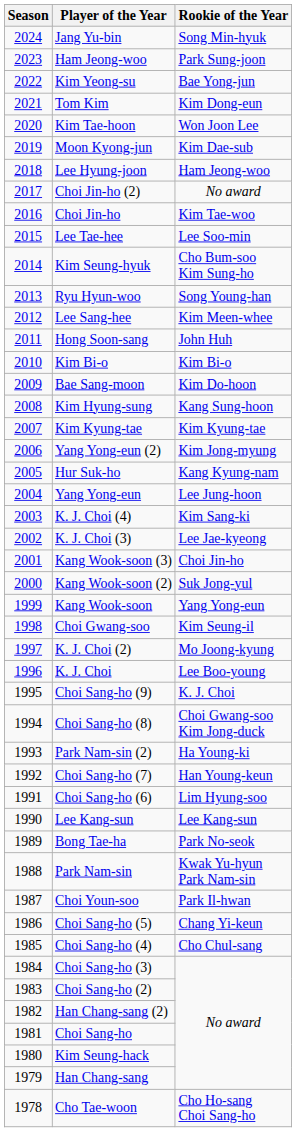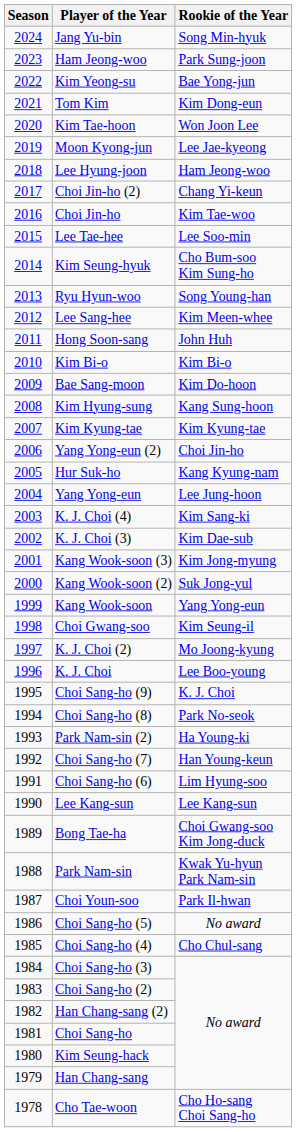(216, 147) Kim Dae-sub -> (222, 147) Lee Jae-kyeong
(233, 192) No award -> (220, 192) Chang Yi-keun
(227, 450) Kim Jong-myung -> (211, 450) Choi Jin-ho
(222, 538) Lee Jae-kyeong -> (216, 538) Kim Dae-sub
(211, 561) Choi Jin-ho -> (227, 561) Kim Jong-myung
(226, 723) Choi Gwang-soo Kim Jong-duck -> (216, 715) Park No-seok
(216, 841) Park No-seok -> (226, 833) Choi Gwang-soo Kim Jong-duck
(220, 923) Chang Yi-keun -> (233, 923) No award
